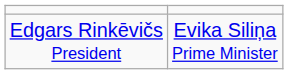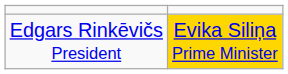(225, 41) no background -> (225, 41) gold background
